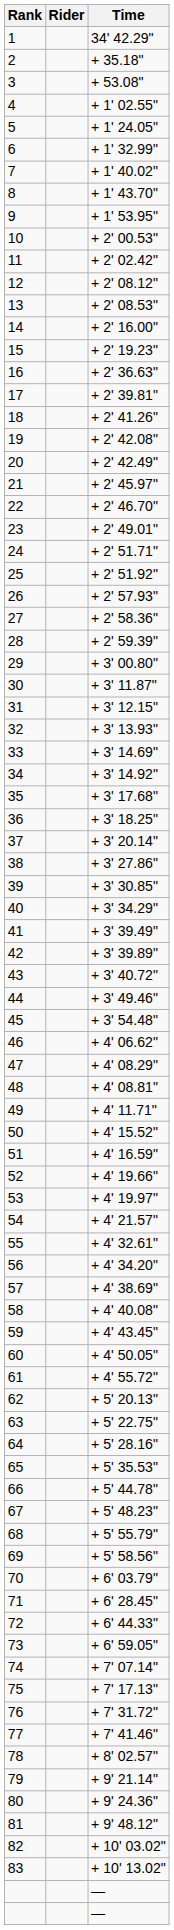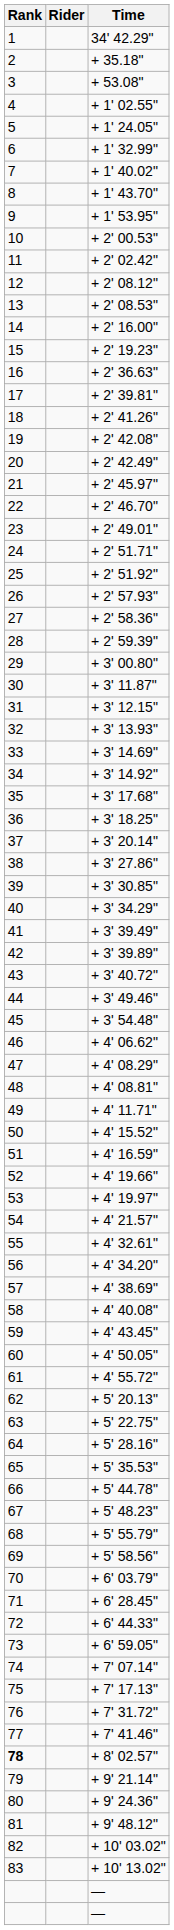(16, 1757) normal -> (16, 1757) bold
